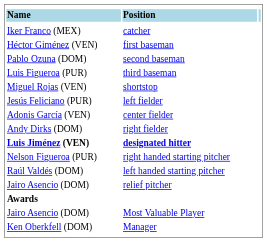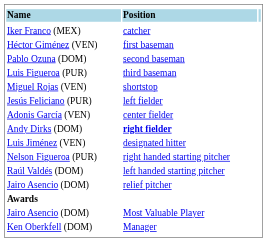(145, 129) normal -> (147, 129) bold
(48, 143) bold -> (46, 143) normal
(157, 143) bold -> (154, 143) normal
